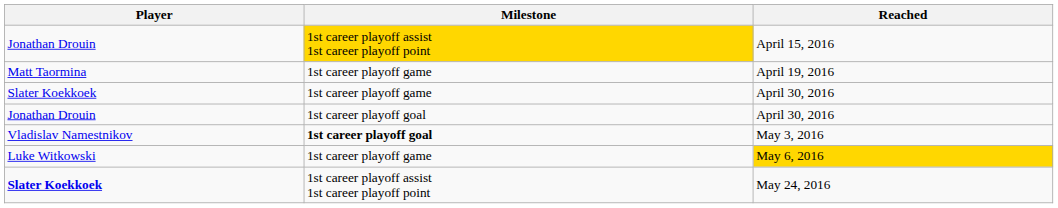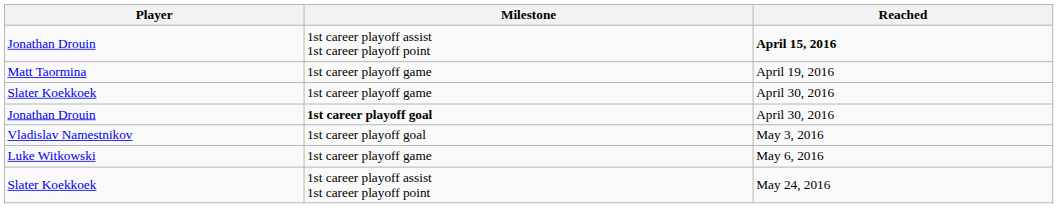(369, 43) gold background -> (369, 43) no background
(795, 43) normal -> (796, 43) bold
(366, 114) normal -> (370, 114) bold
(370, 135) bold -> (366, 135) normal
(790, 156) gold background -> (790, 156) no background
(55, 184) bold -> (52, 184) normal
